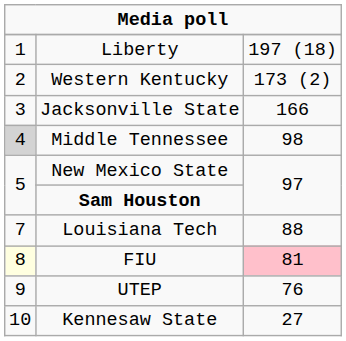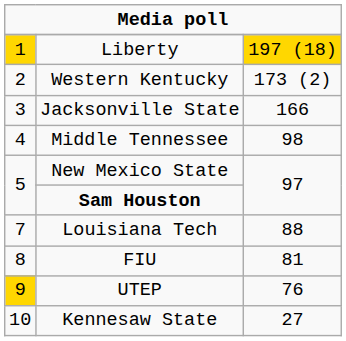(20, 50) no background -> (20, 50) gold background
(293, 50) no background -> (293, 50) gold background
(20, 140) lightgrey background -> (20, 140) no background
(20, 260) lightyellow background -> (20, 260) no background
(293, 260) pink background -> (293, 260) no background
(20, 291) no background -> (20, 291) gold background
